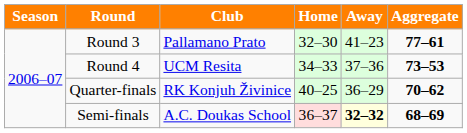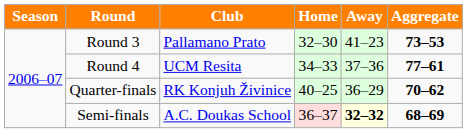(425, 41) 77–61 -> (425, 41) 73–53
(425, 66) 73–53 -> (425, 66) 77–61
